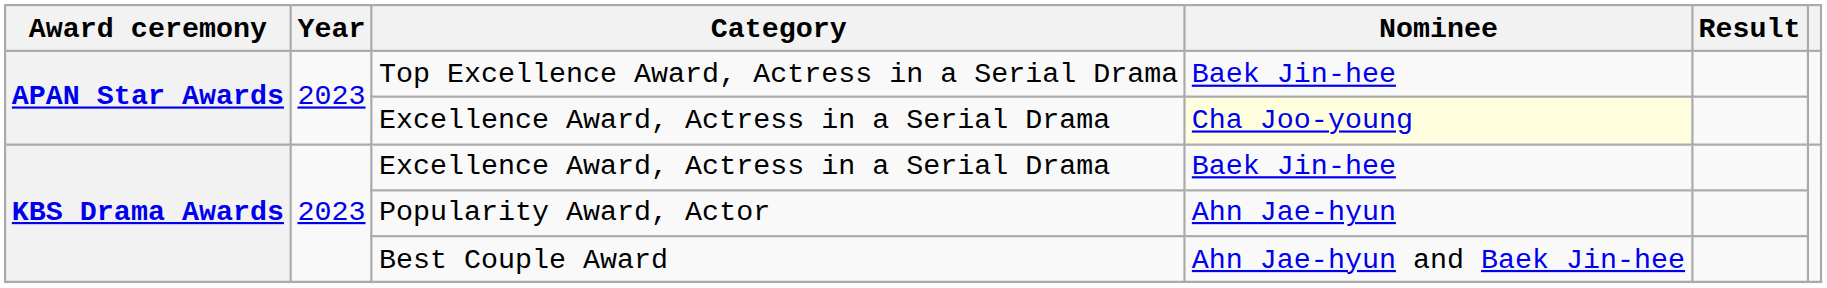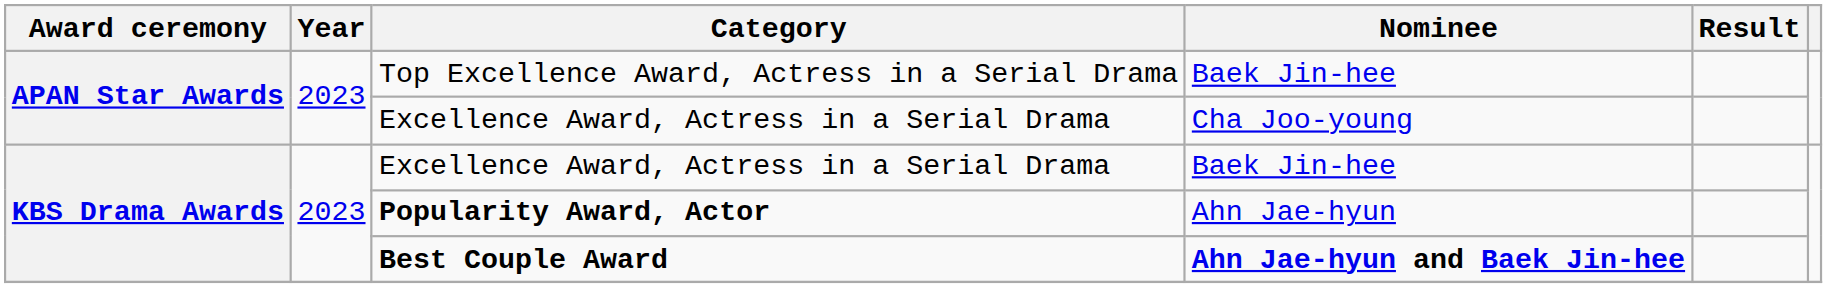(1302, 121) lightyellow background -> (1302, 121) no background
(575, 213) normal -> (575, 213) bold
(524, 259) normal -> (524, 259) bold
(1438, 259) normal -> (1438, 259) bold
